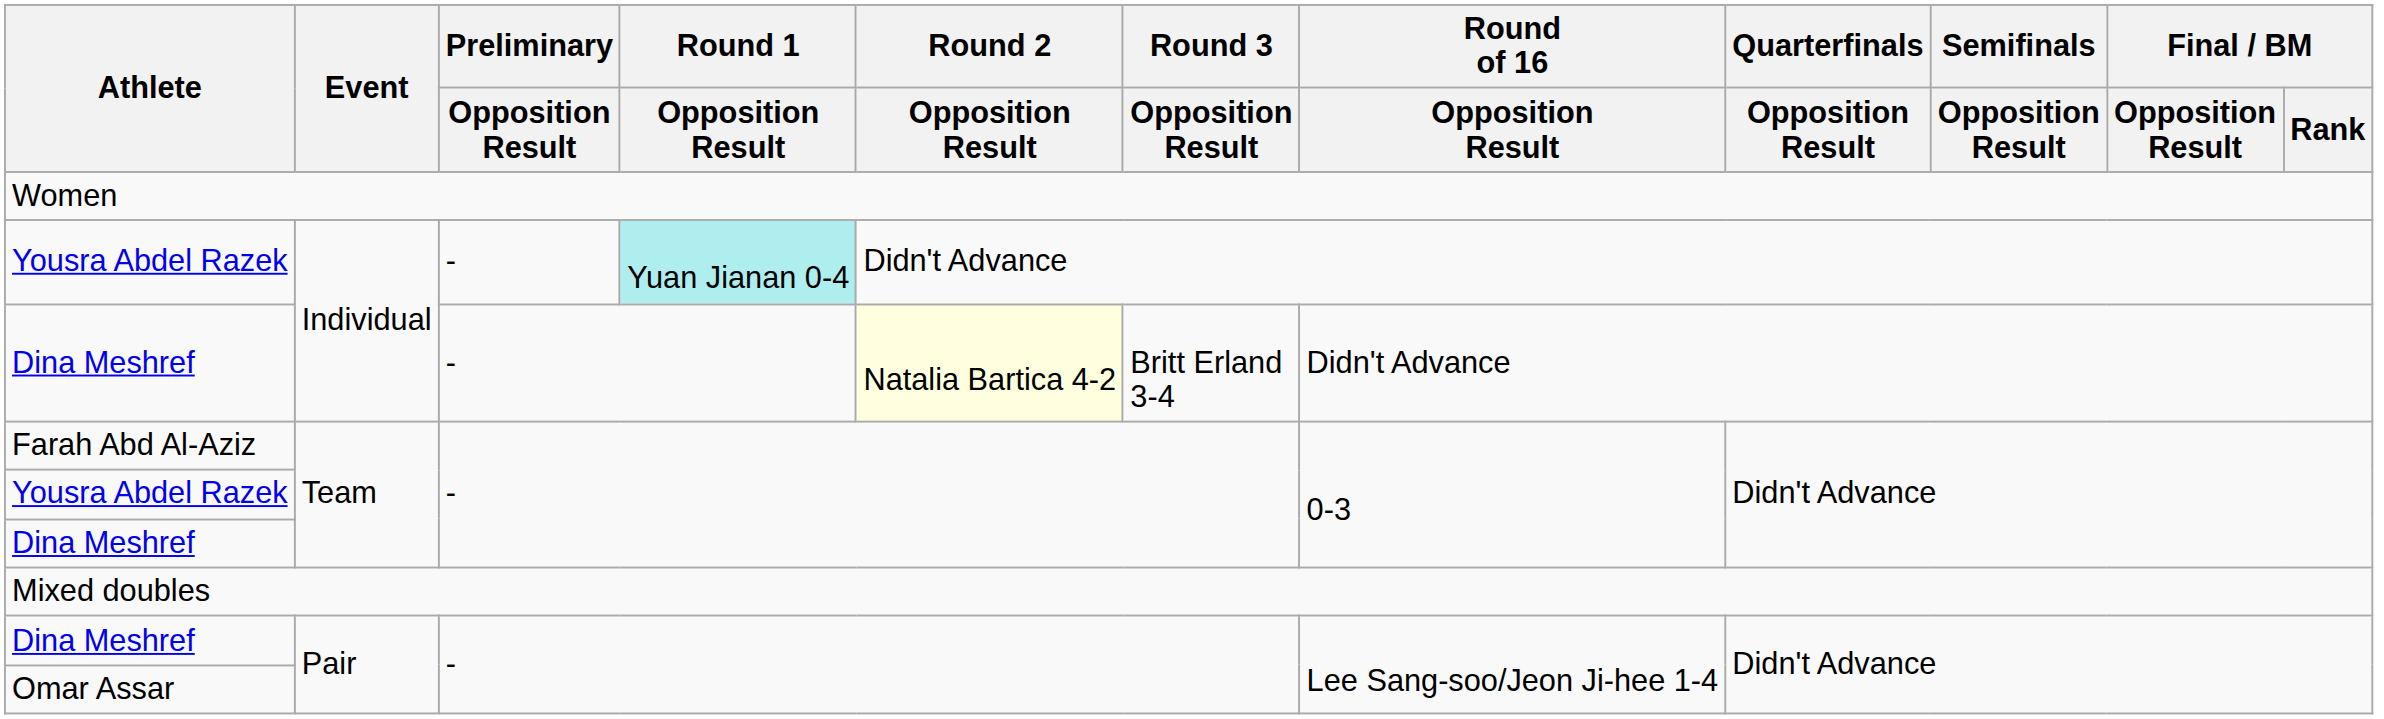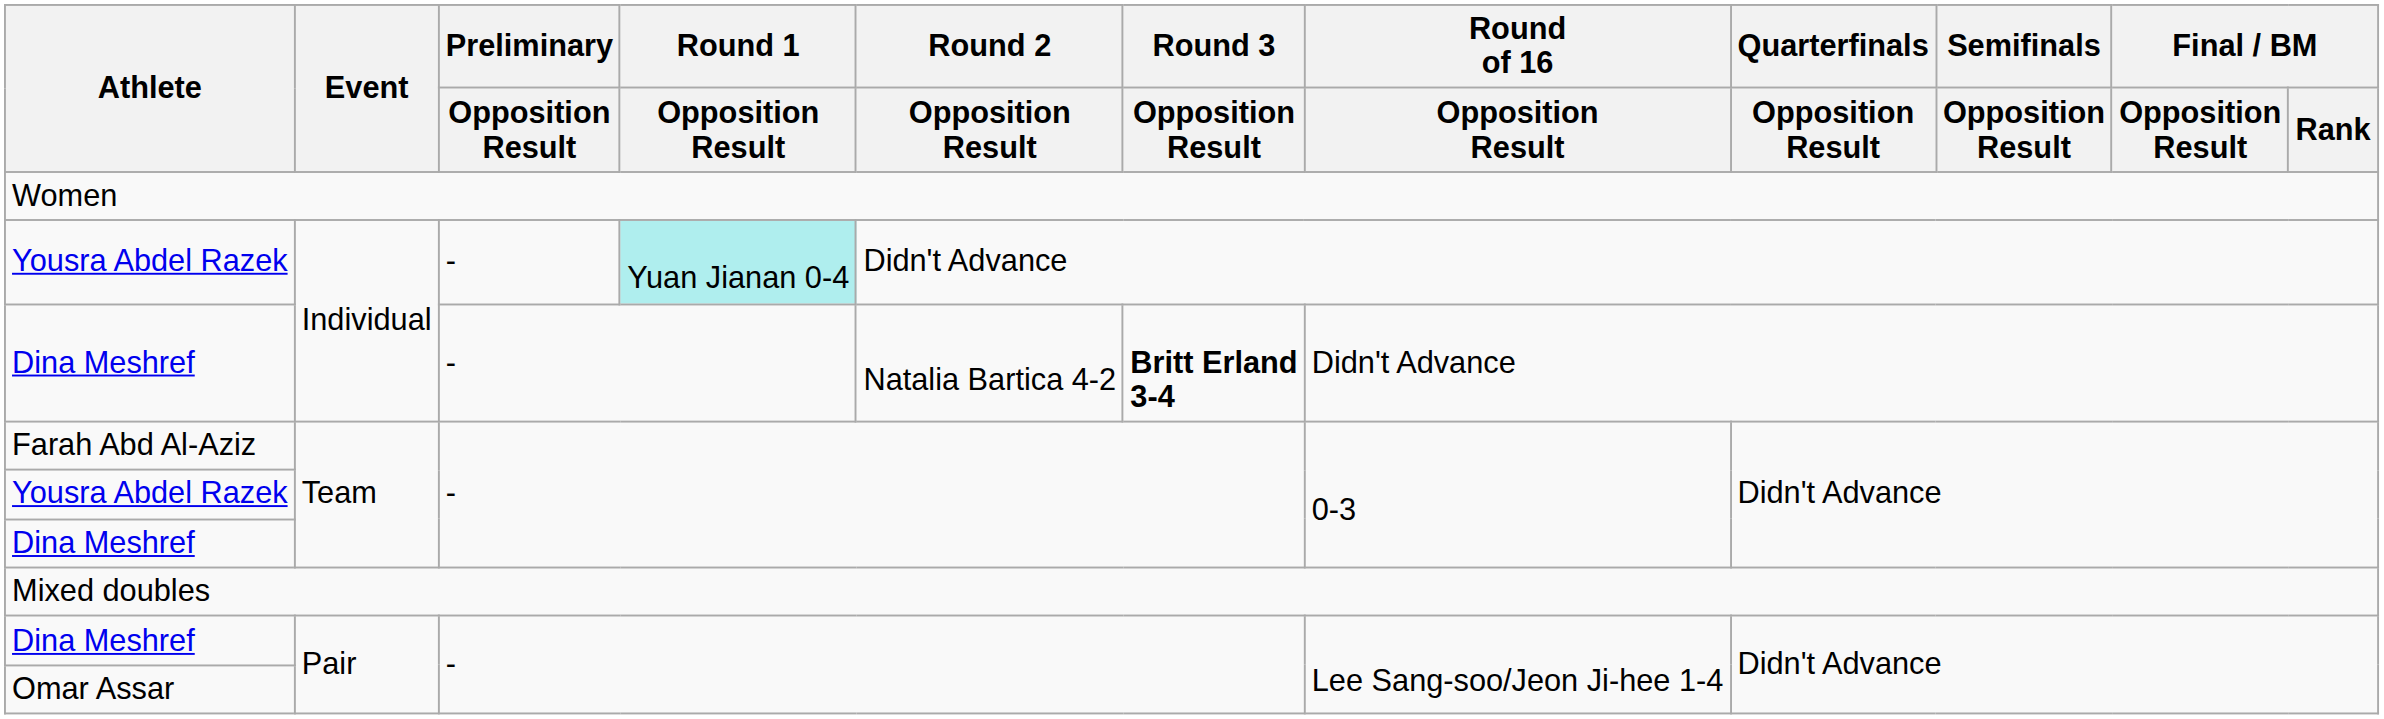(990, 379) lightyellow background -> (990, 379) no background
(1206, 379) normal -> (1214, 379) bold
